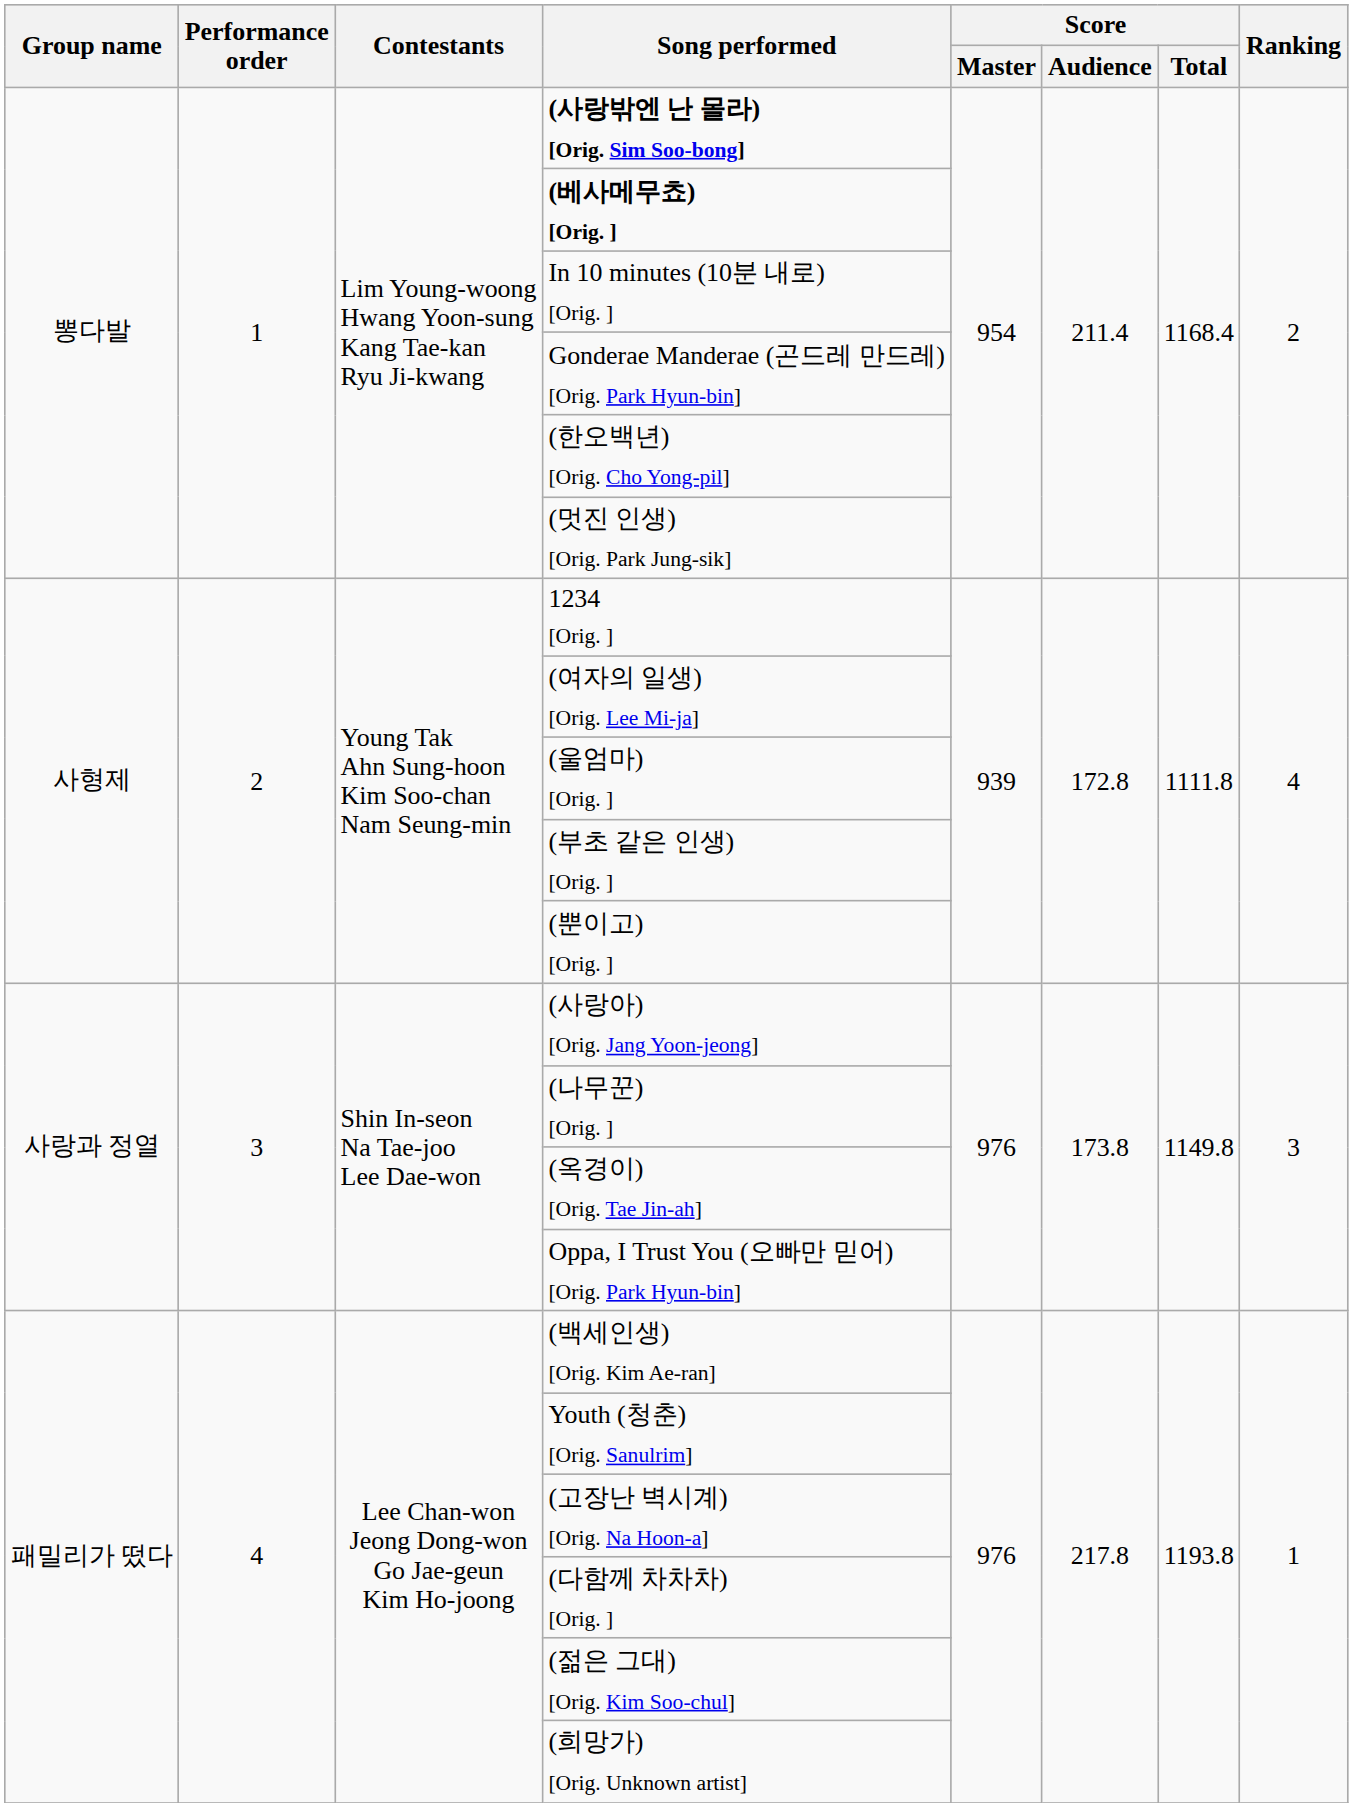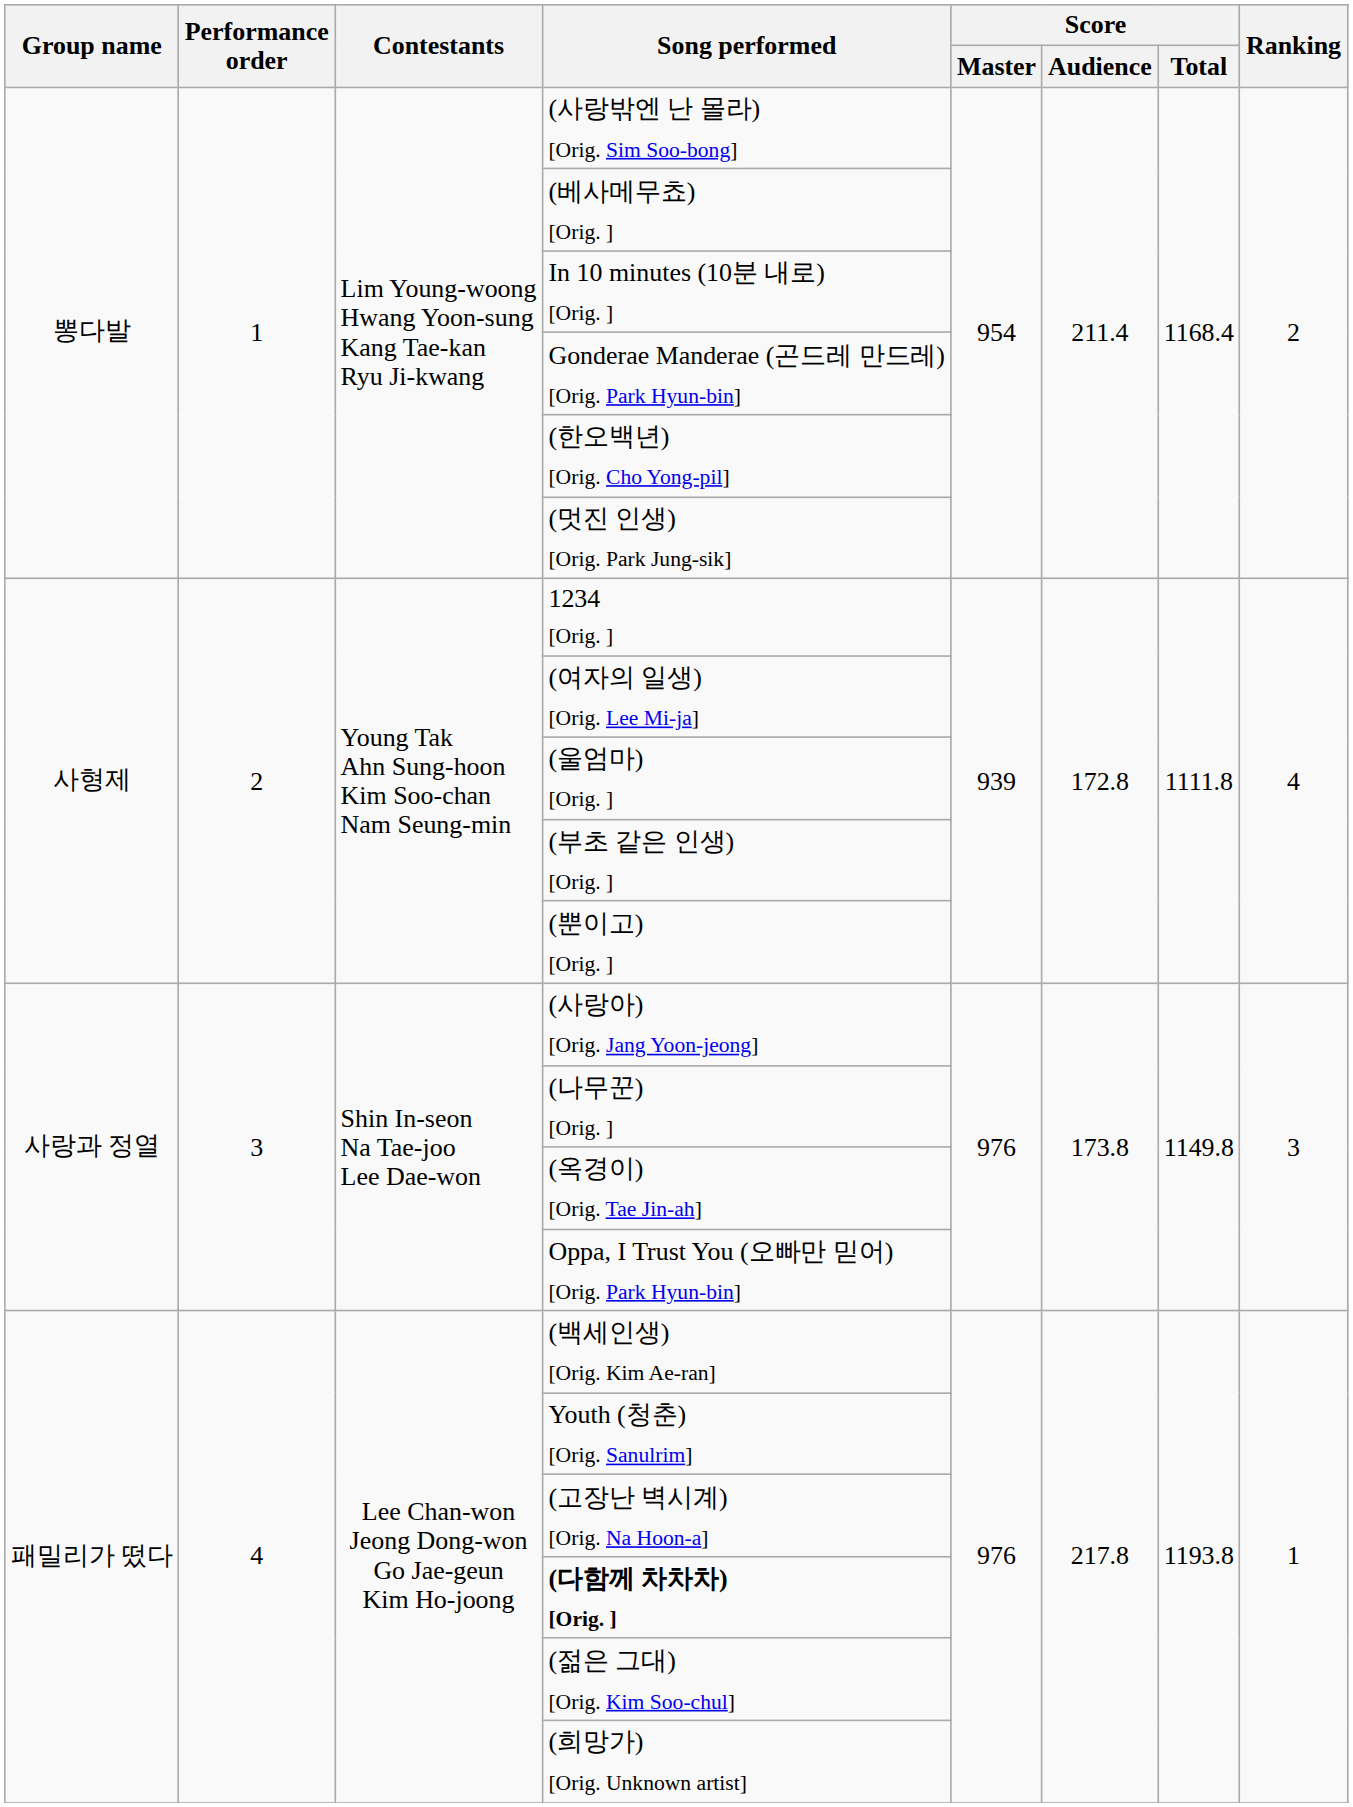(654, 128) bold -> (654, 128) normal
(622, 210) bold -> (622, 210) normal
(638, 1598) normal -> (638, 1598) bold
